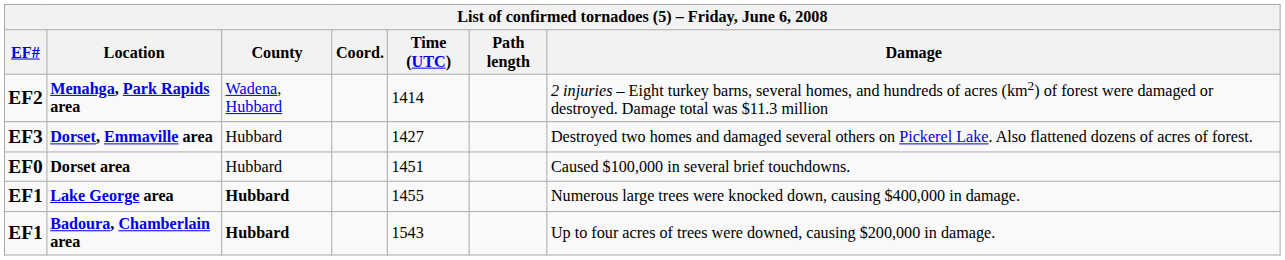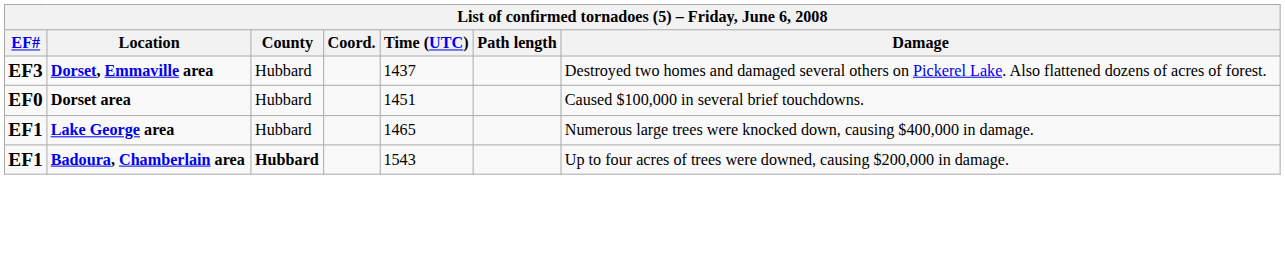- row: (130, 98)
(408, 136) 1427 -> (400, 70) 1437
(257, 196) bold -> (283, 129) normal
(408, 196) 1455 -> (400, 129) 1465
